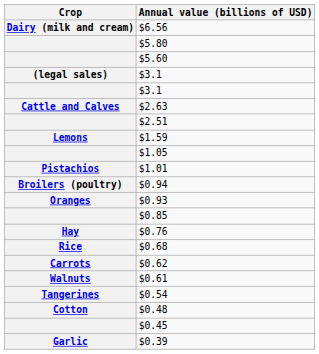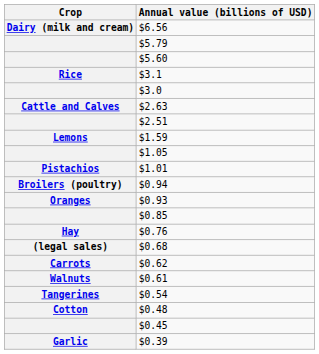(153, 44) $5.80 -> (153, 44) $5.79
(70, 75) (legal sales) -> (70, 75) Rice
(150, 91) $3.1 -> (150, 91) $3.0
(70, 247) Rice -> (70, 247) (legal sales)
